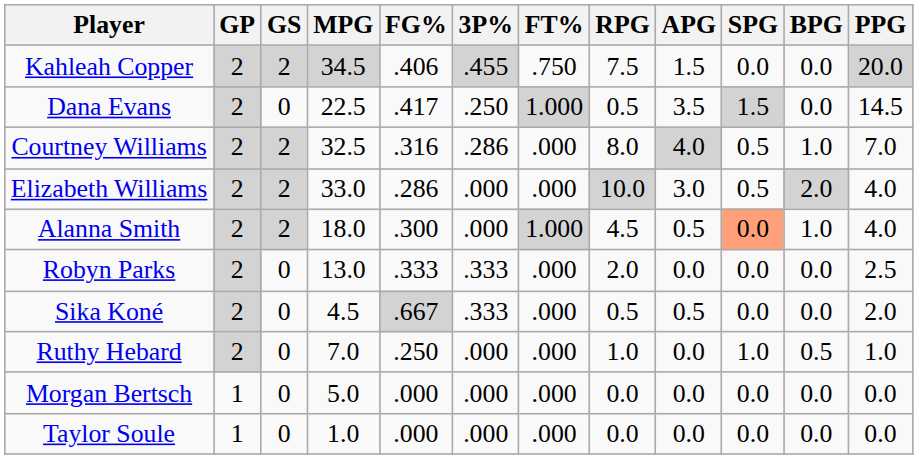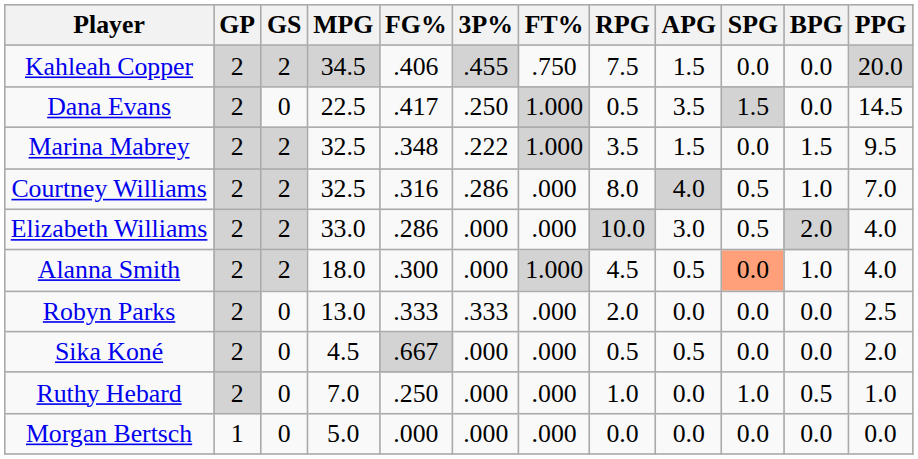+ row: (109, 147)
(486, 310) .333 -> (486, 351) .000
- row: (109, 433)
